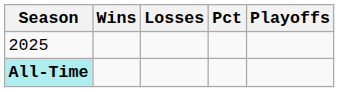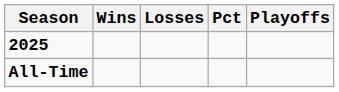(29, 45) normal -> (29, 45) bold
(49, 72) paleturquoise background -> (49, 72) no background
